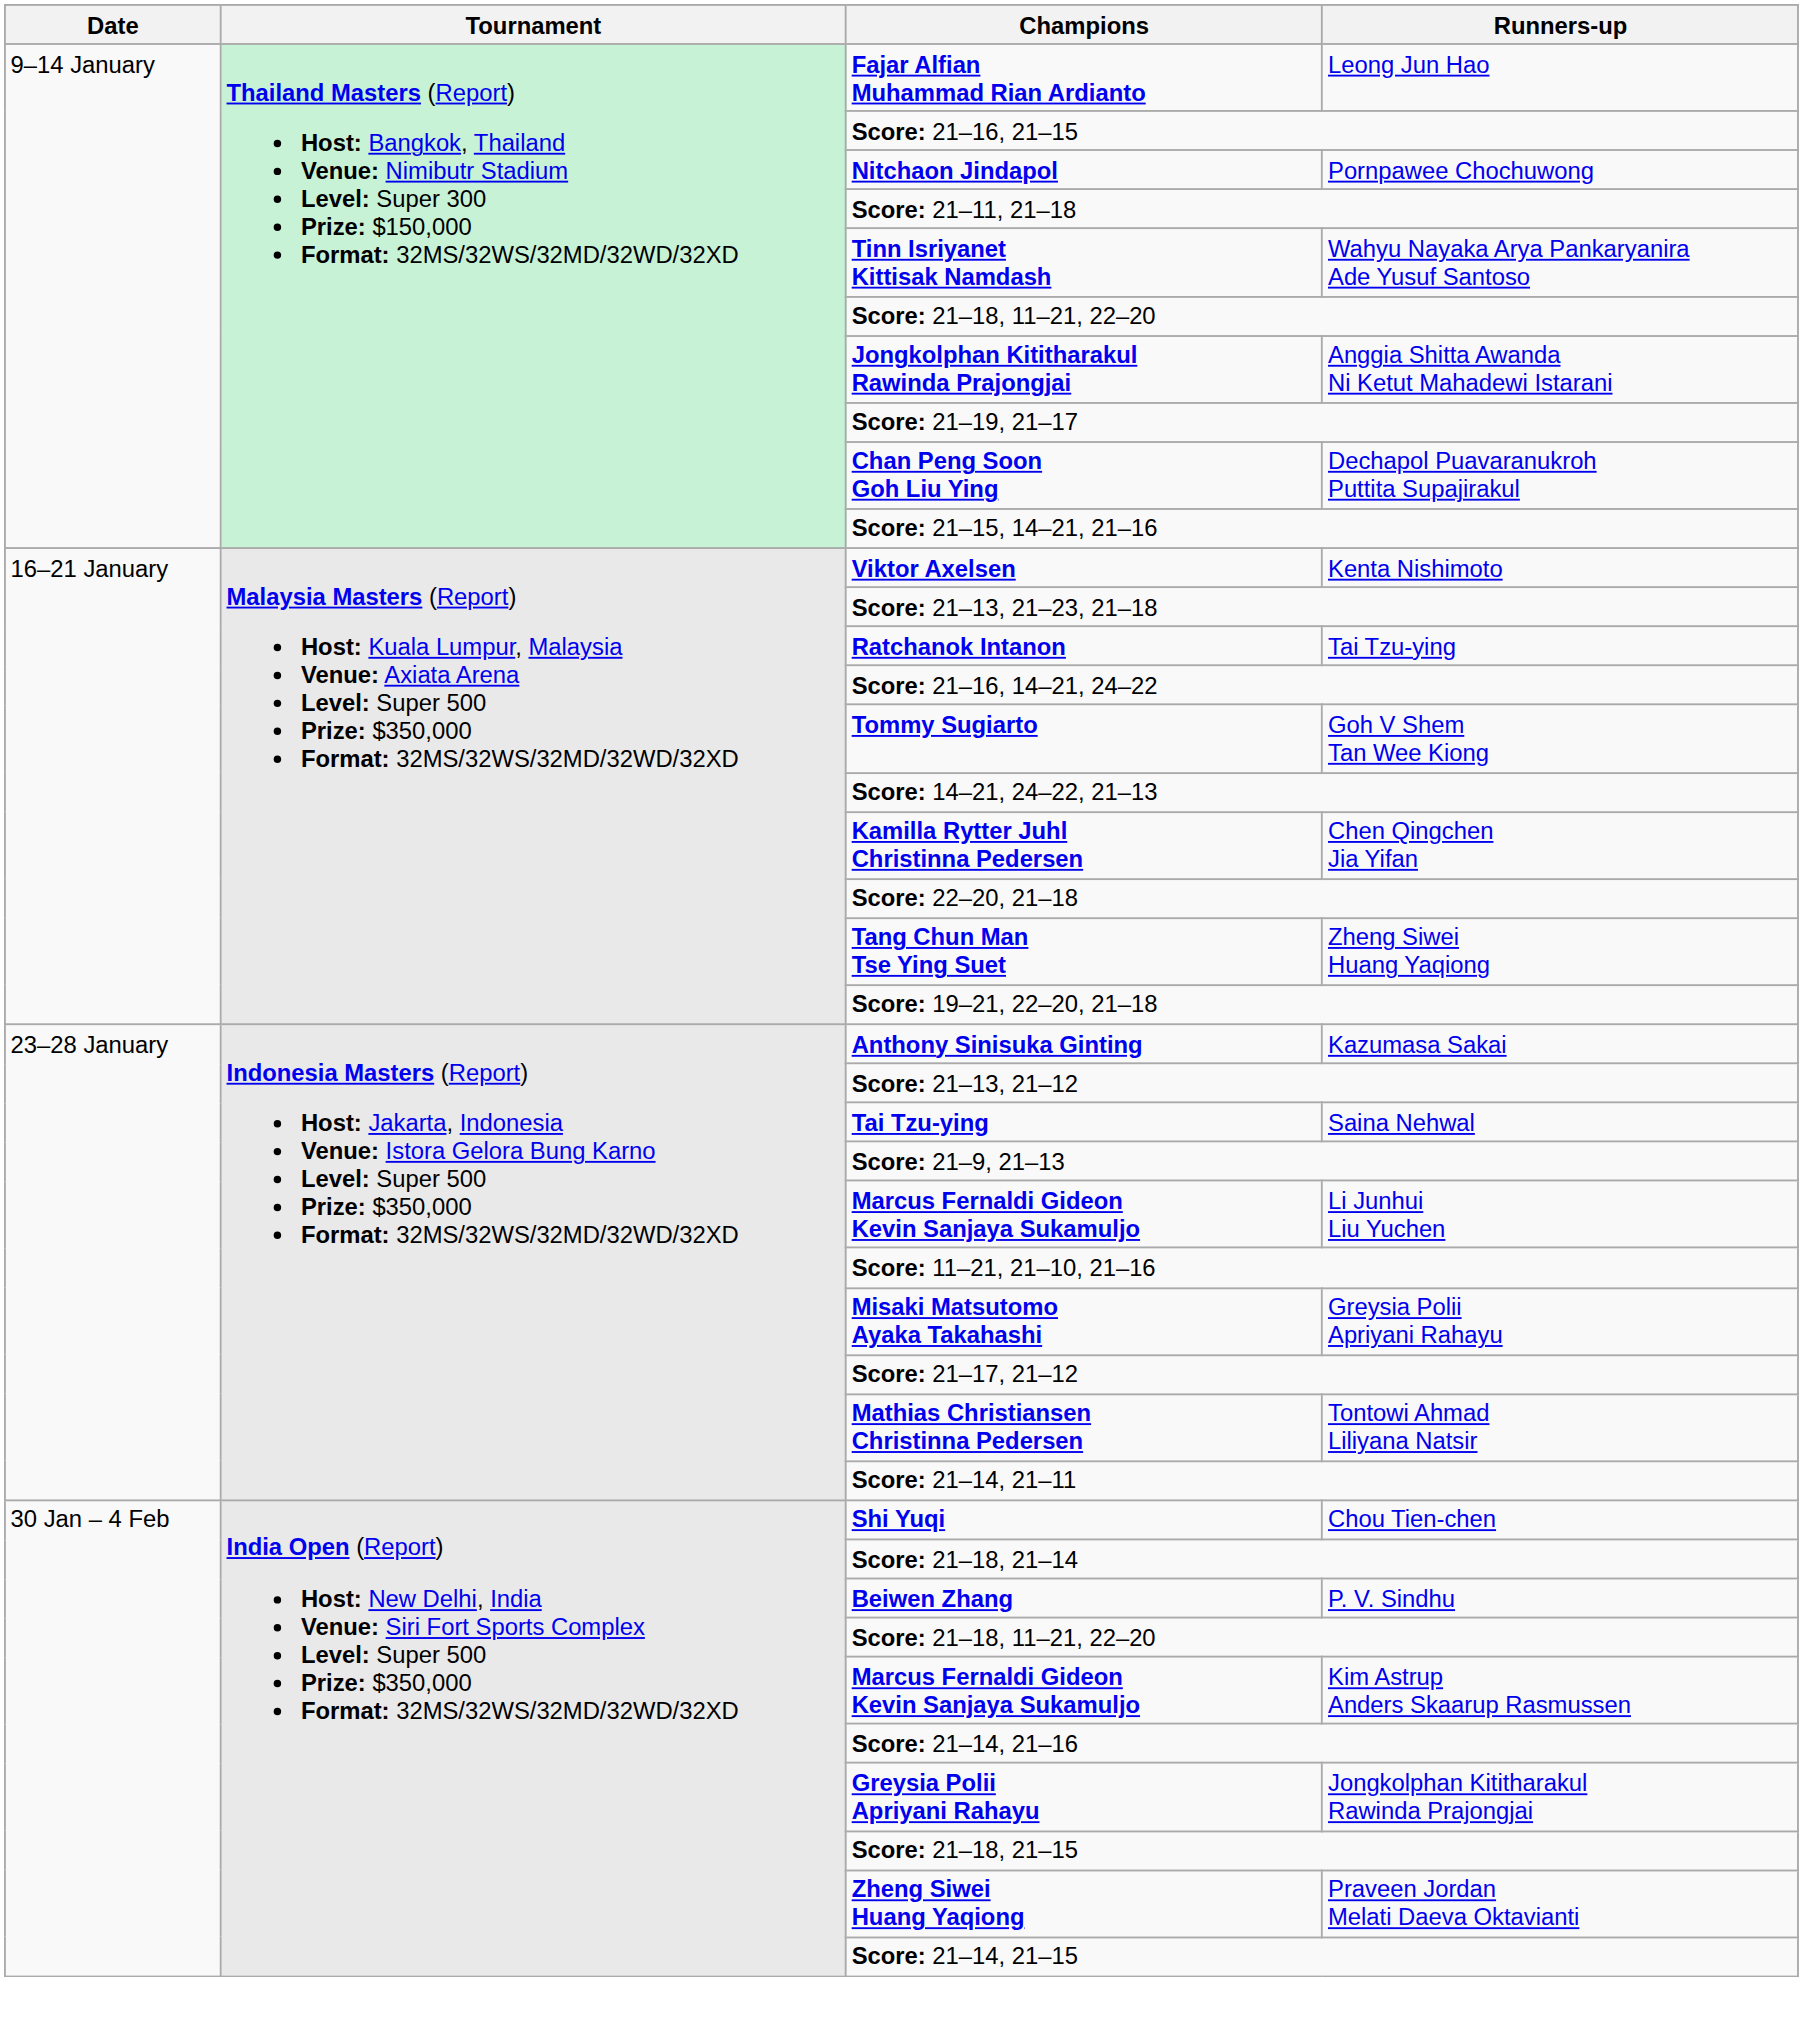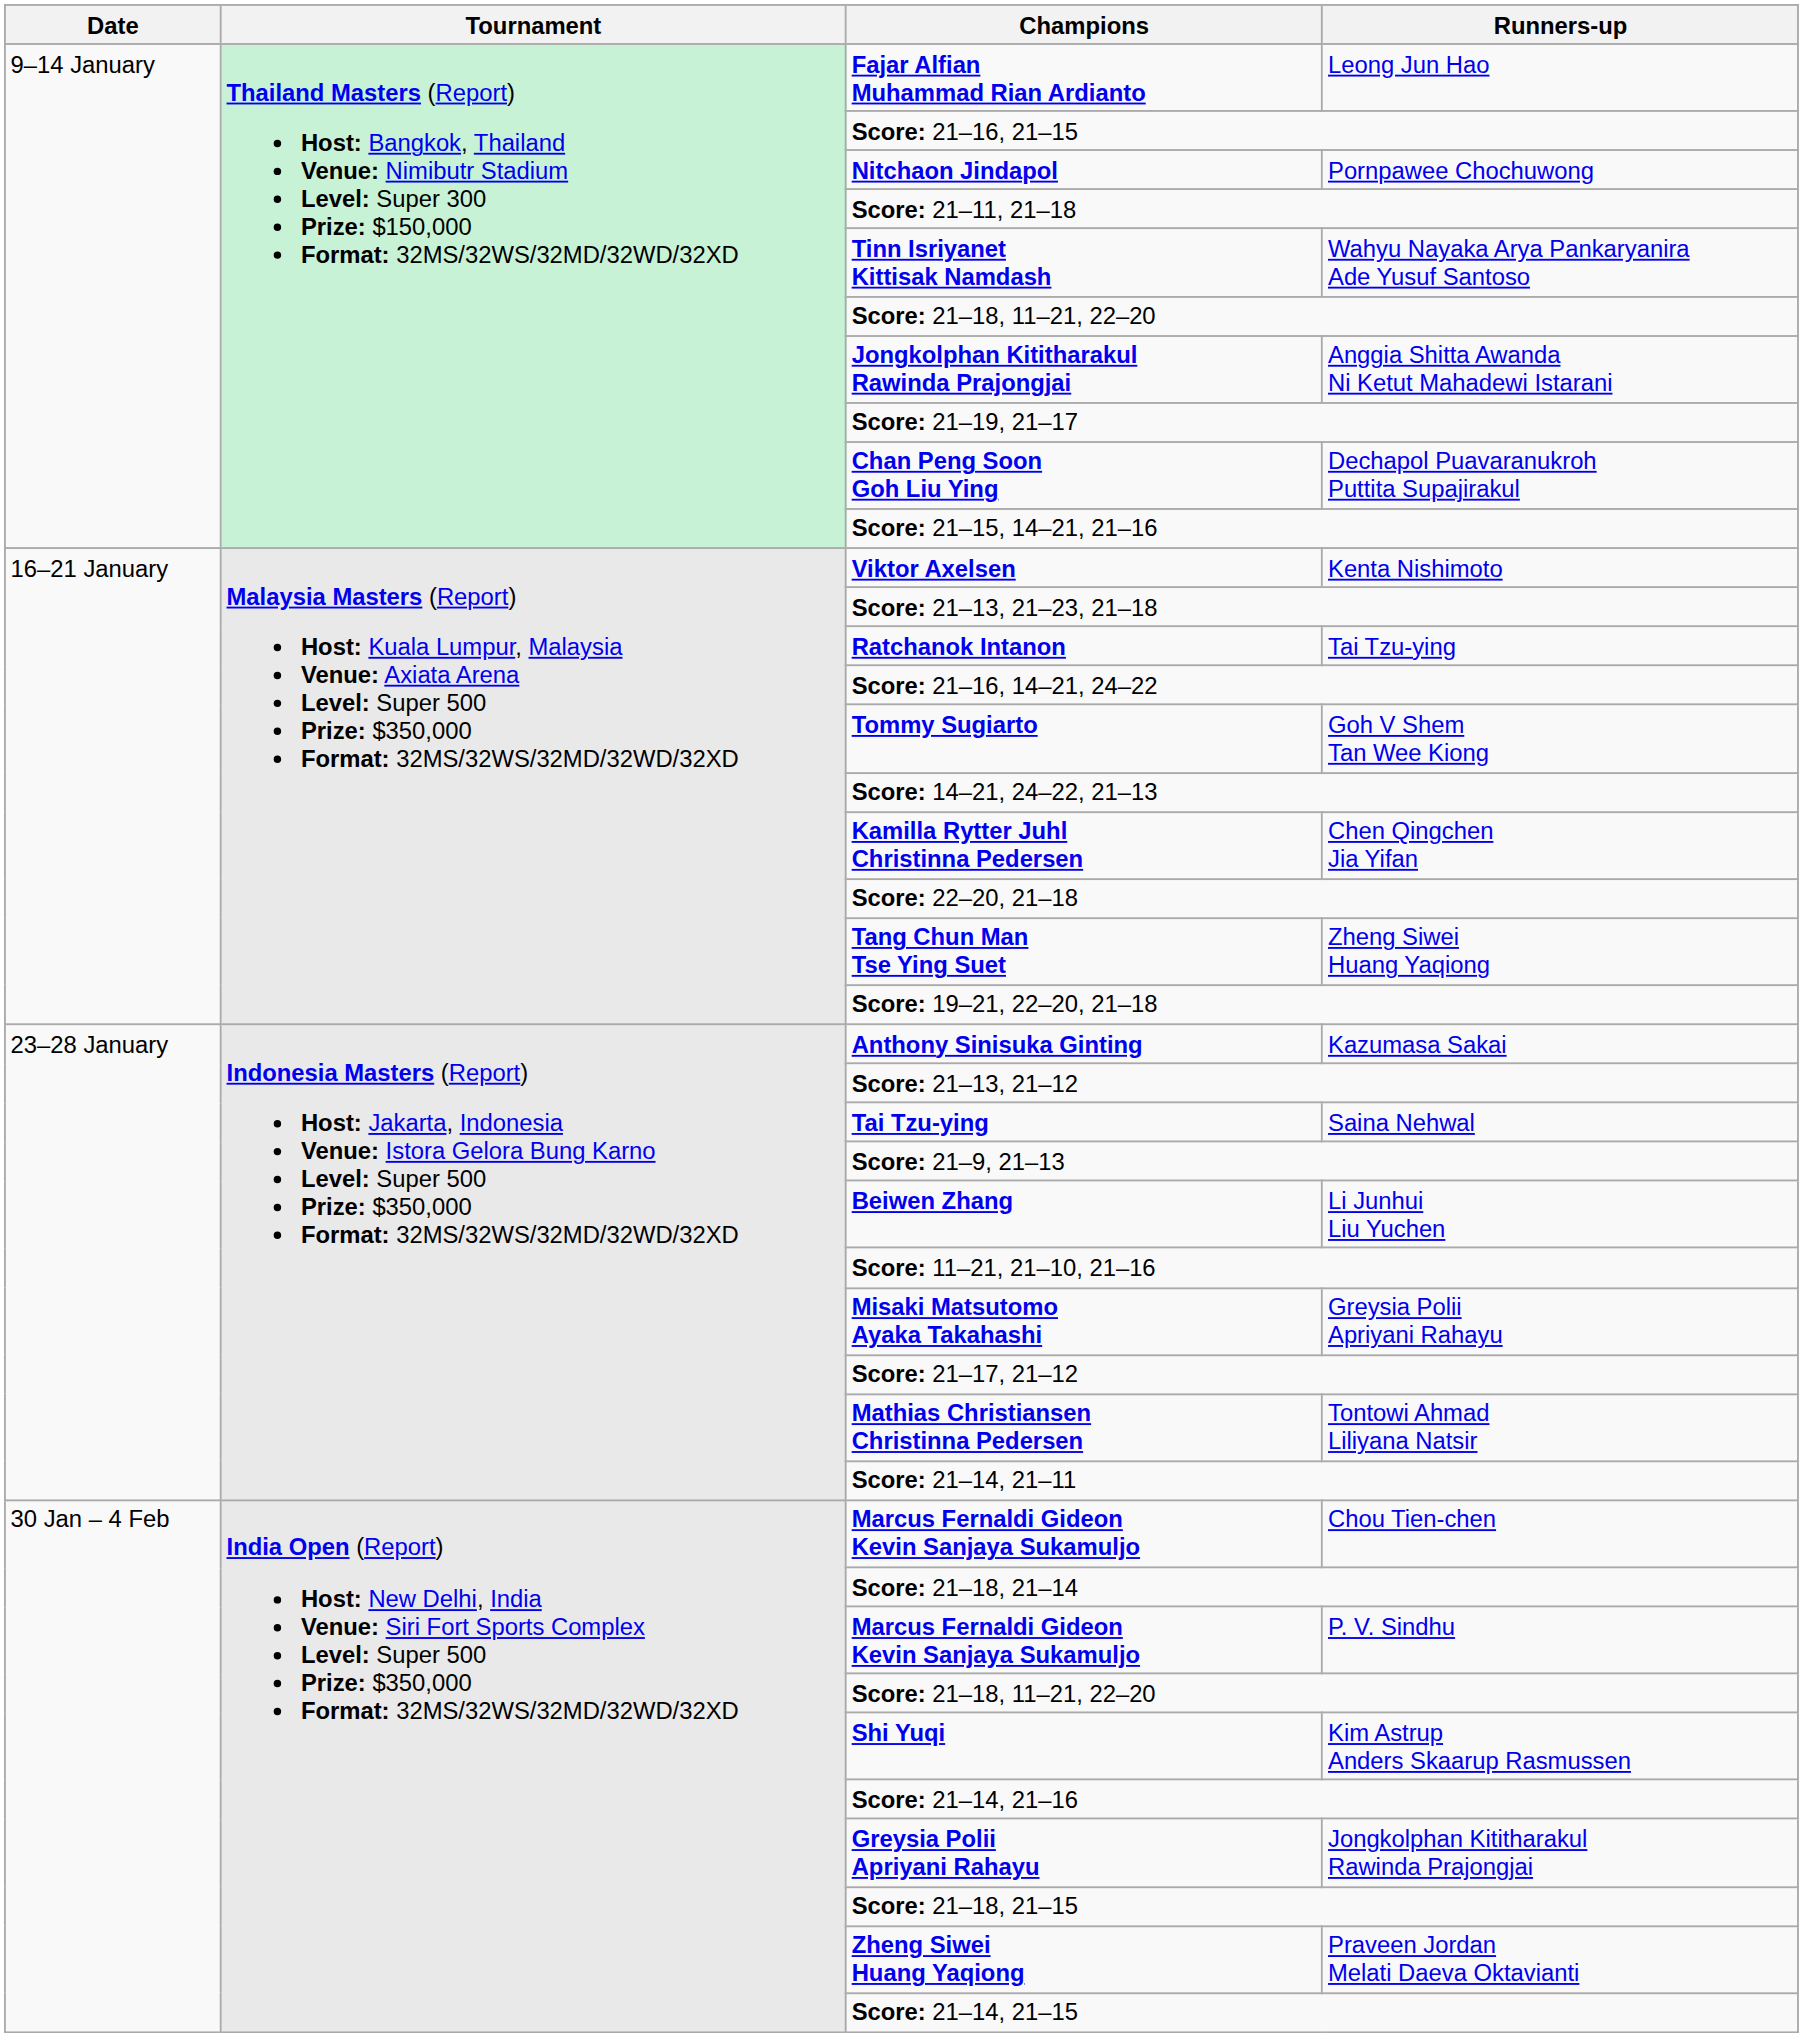(996, 1214) Marcus Fernaldi Gideon Kevin Sanjaya Sukamuljo -> (932, 1201) Beiwen Zhang
(898, 1520) Shi Yuqi -> (996, 1534) Marcus Fernaldi Gideon Kevin Sanjaya Sukamuljo
(932, 1598) Beiwen Zhang -> (996, 1640) Marcus Fernaldi Gideon Kevin Sanjaya Sukamuljo
(996, 1690) Marcus Fernaldi Gideon Kevin Sanjaya Sukamuljo -> (898, 1732) Shi Yuqi
